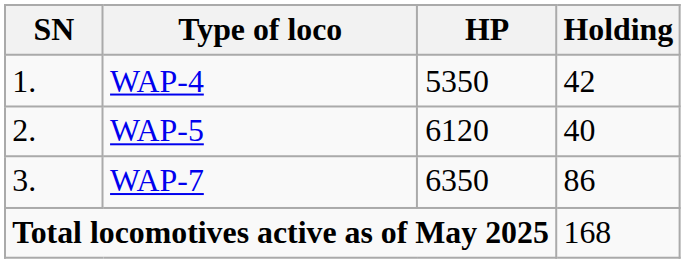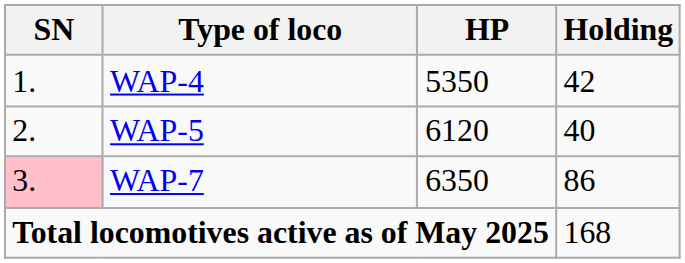(24, 181) no background -> (24, 181) pink background
